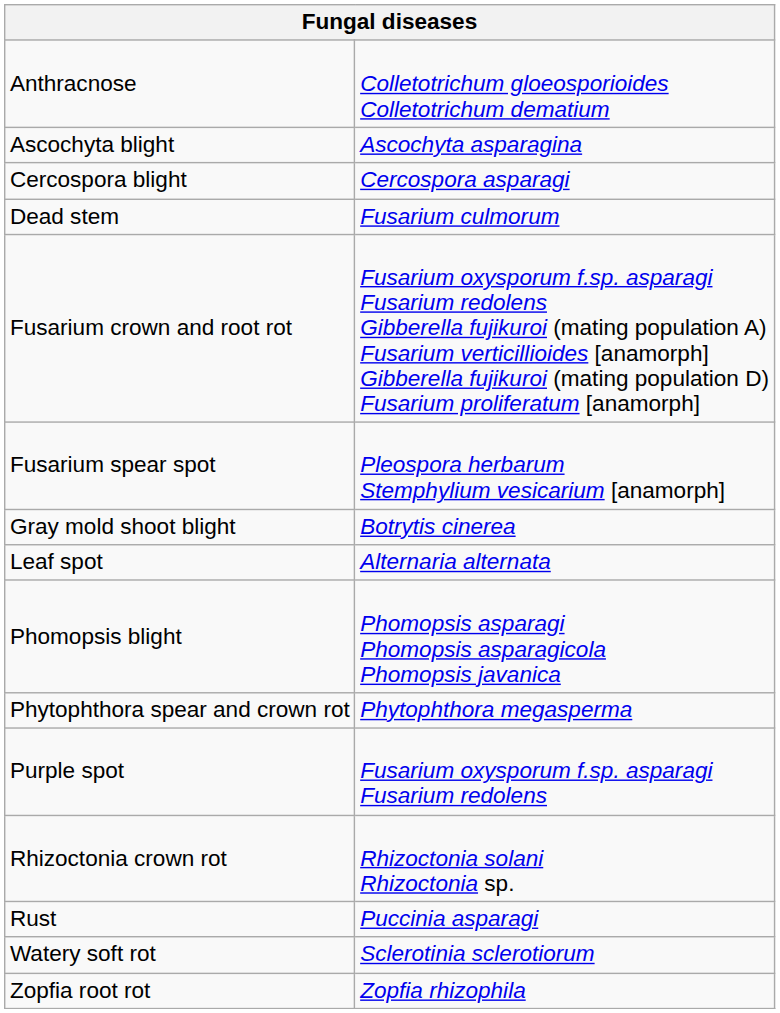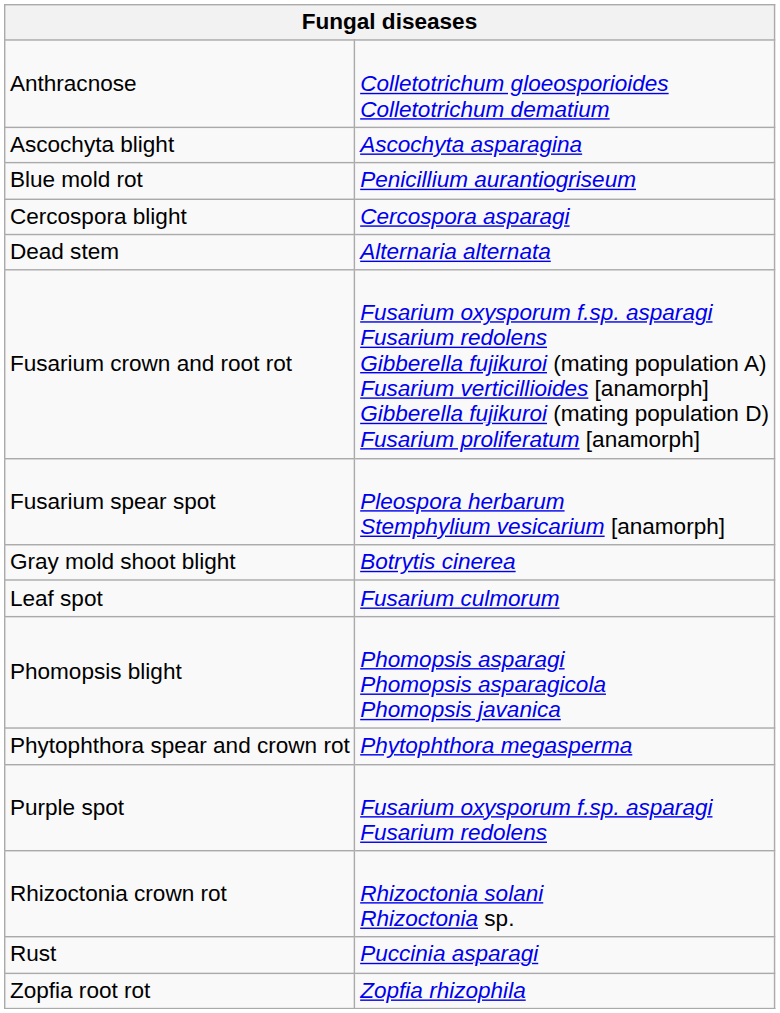+ row: (76, 180)
(460, 216) Fusarium culmorum -> (455, 252) Alternaria alternata
(455, 562) Alternaria alternata -> (460, 598) Fusarium culmorum
- row: (83, 954)
